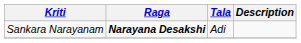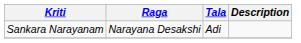(157, 29) bold -> (155, 29) normal
